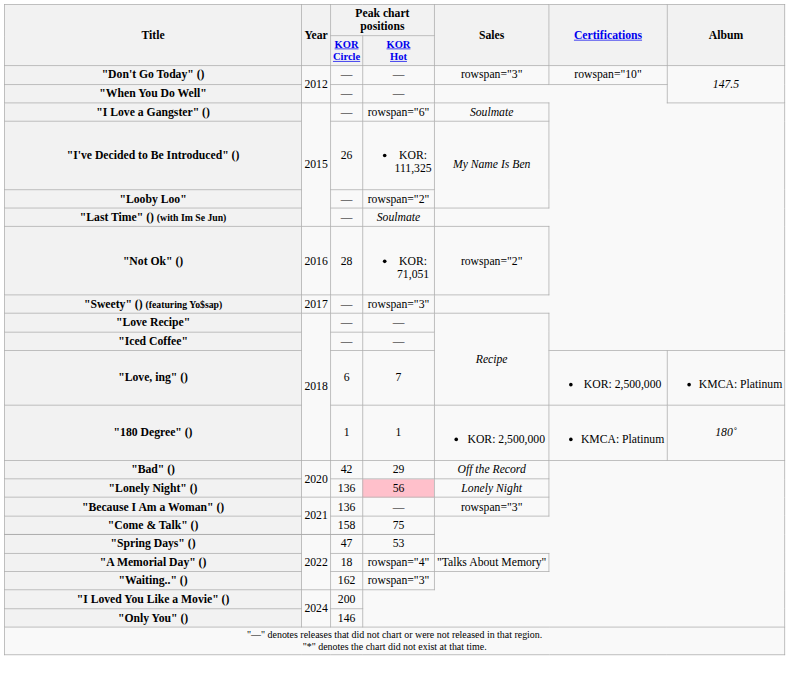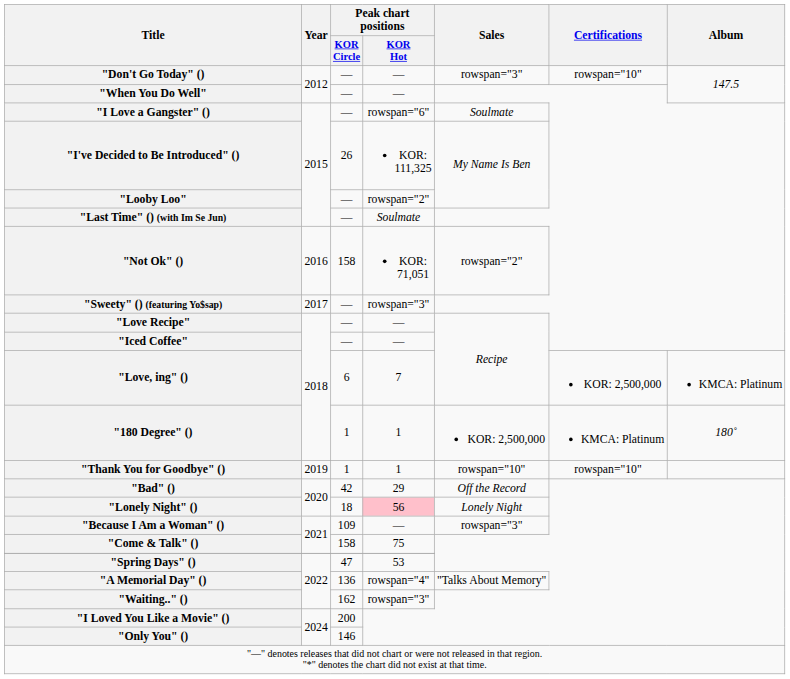(347, 260) 28 -> (347, 260) 158
+ row: (153, 469)
(347, 488) 136 -> (347, 506) 18
(347, 506) 136 -> (347, 525) 109
(347, 562) 18 -> (347, 580) 136
